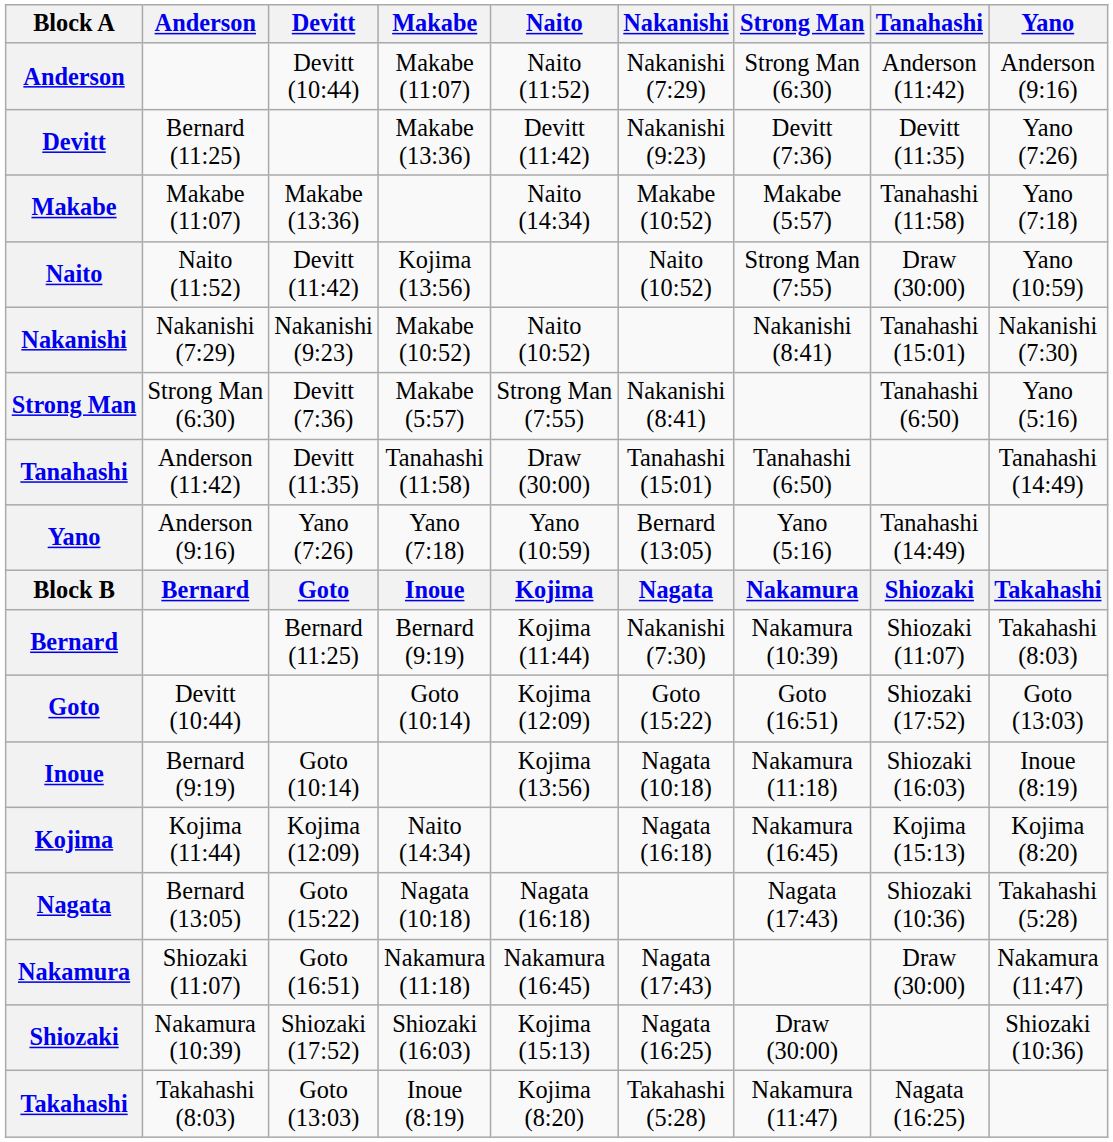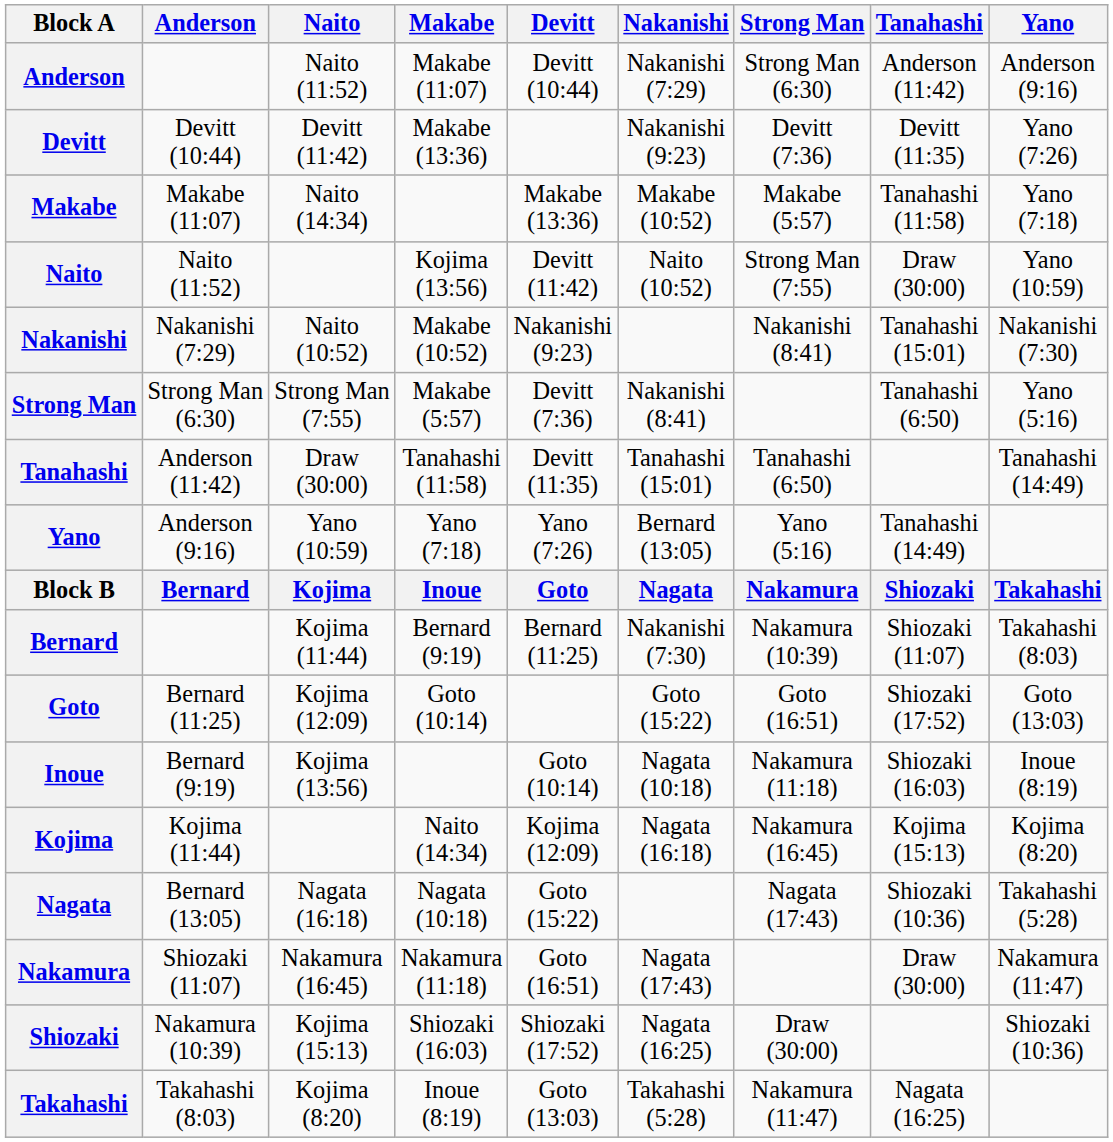columns swapped: (324, 23) <-> (554, 23)
(205, 141) Bernard (11:25) -> (205, 141) Devitt (10:44)
(205, 707) Devitt (10:44) -> (205, 707) Bernard (11:25)
